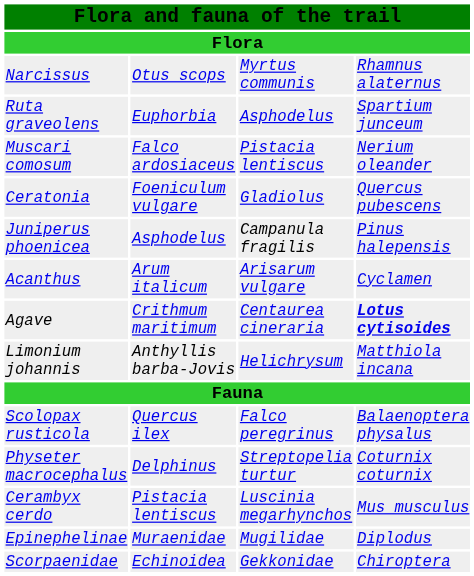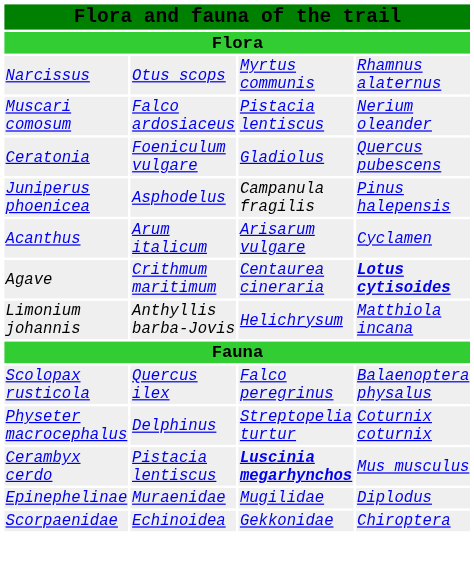- row: (52, 116)
(296, 507) normal -> (296, 466) bold
